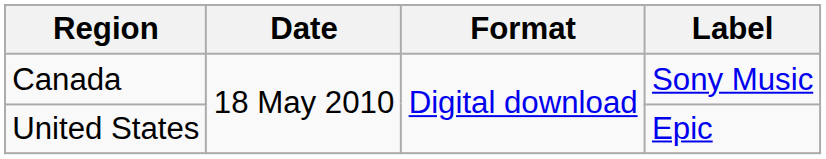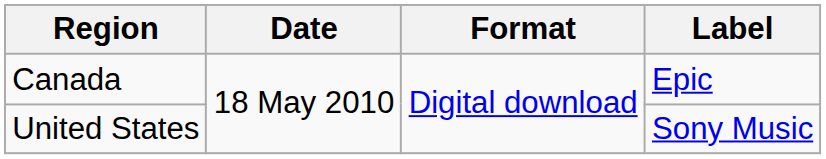(733, 78) Sony Music -> (682, 78) Epic
(682, 128) Epic -> (733, 128) Sony Music
